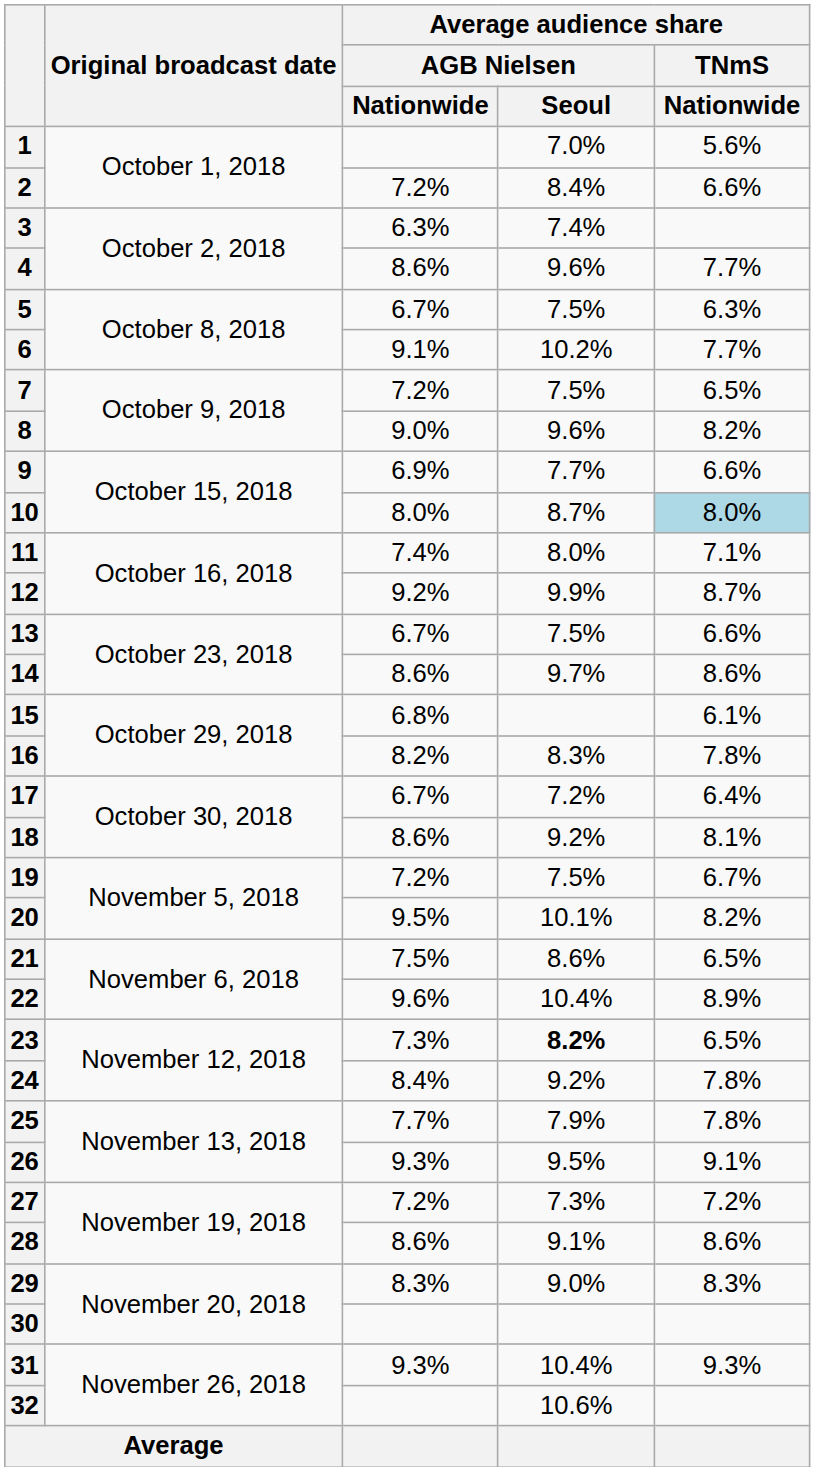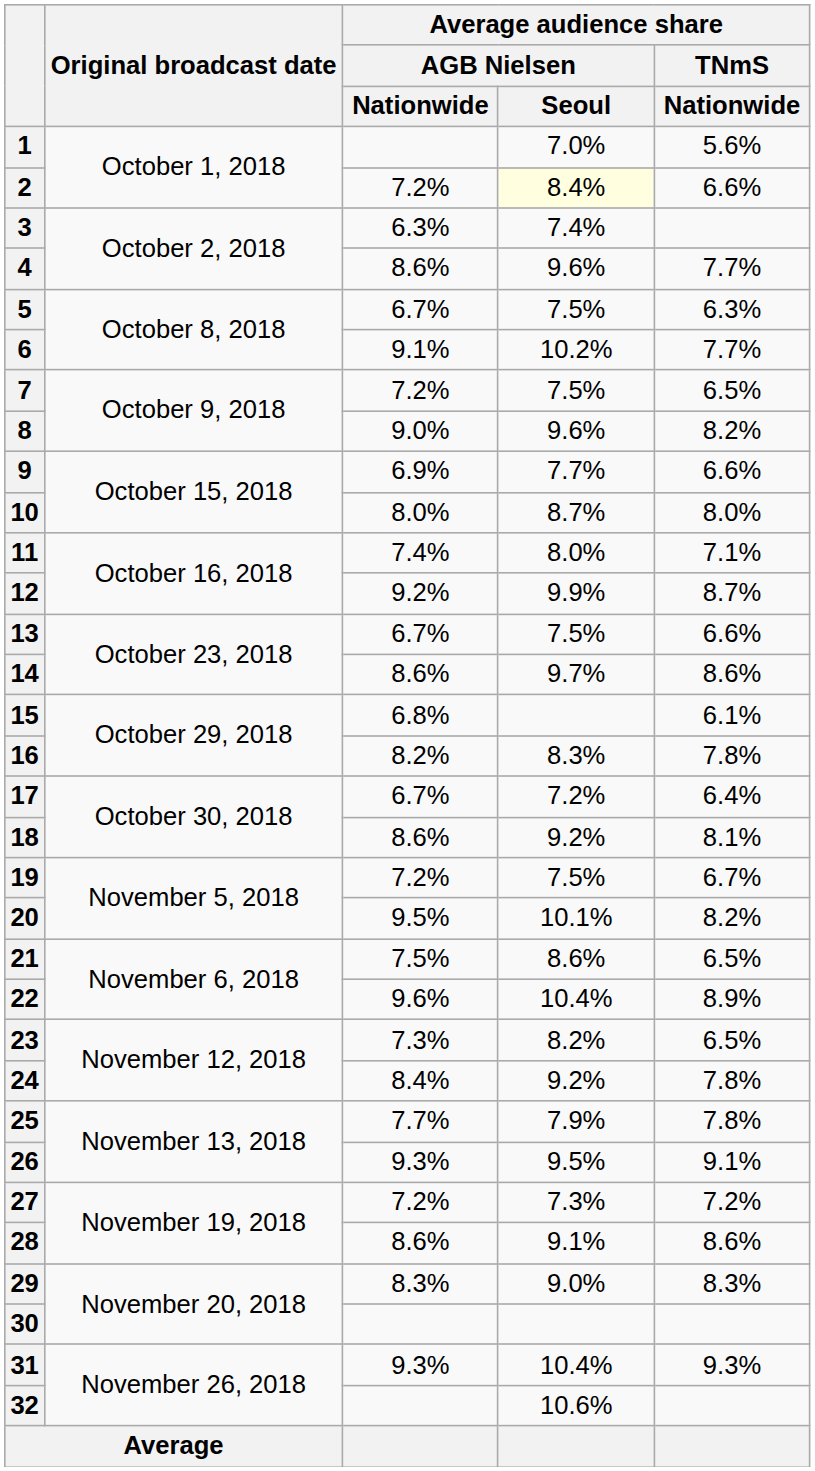(576, 187) no background -> (576, 187) lightyellow background
(732, 512) lightblue background -> (732, 512) no background
(576, 1039) bold -> (576, 1039) normal
